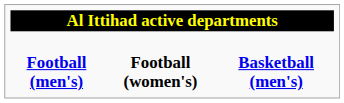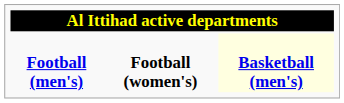(276, 72) no background -> (276, 72) lightyellow background
